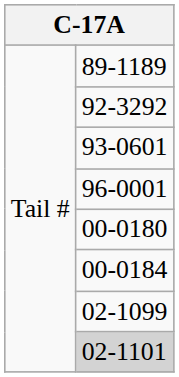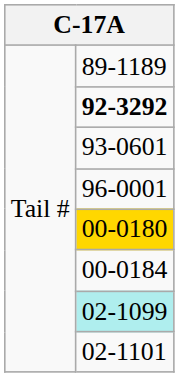(125, 106) normal -> (125, 106) bold
(125, 229) no background -> (125, 229) gold background
(125, 310) no background -> (125, 310) paleturquoise background
(124, 351) lightgrey background -> (124, 351) no background
